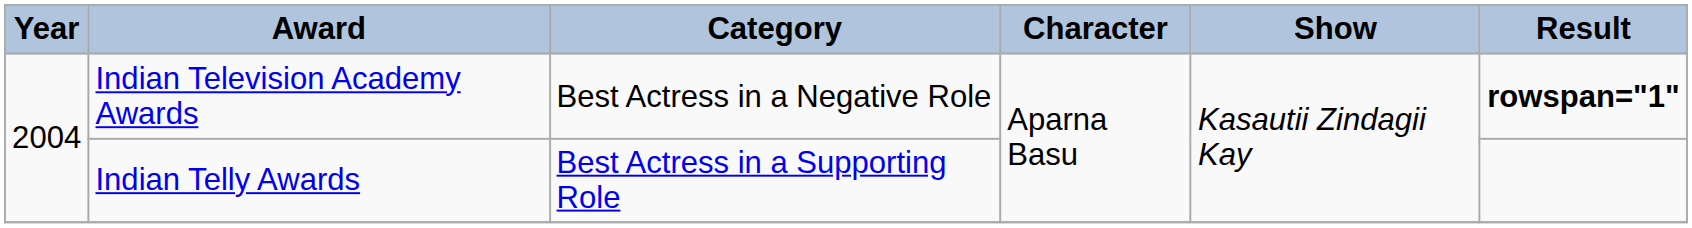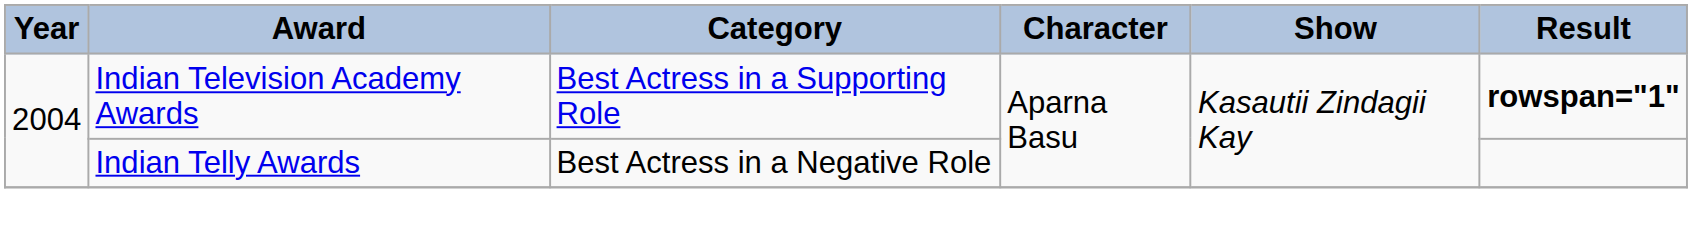(774, 95) Best Actress in a Negative Role -> (752, 95) Best Actress in a Supporting Role
(752, 179) Best Actress in a Supporting Role -> (774, 162) Best Actress in a Negative Role
